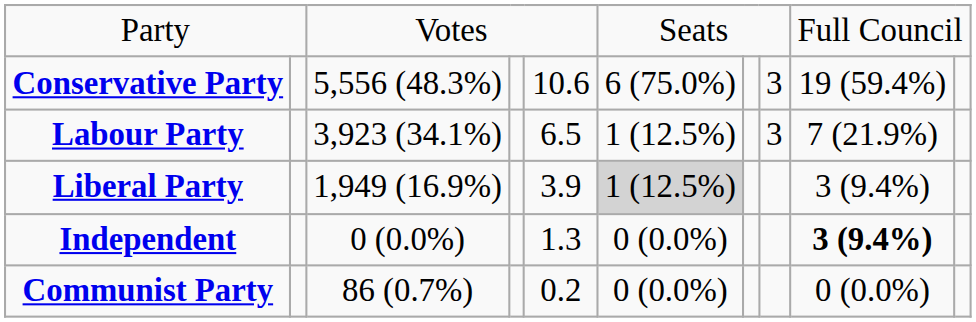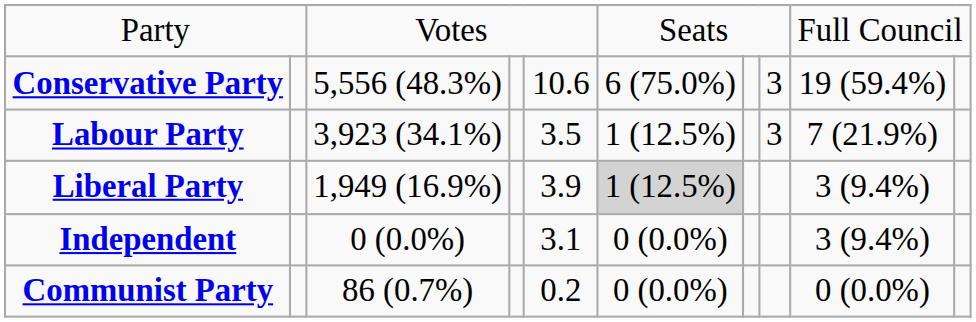(561, 134) 6.5 -> (561, 134) 3.5
(561, 238) 1.3 -> (561, 238) 3.1
(872, 238) bold -> (872, 238) normal
